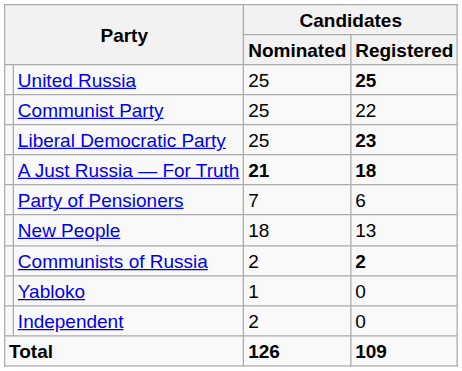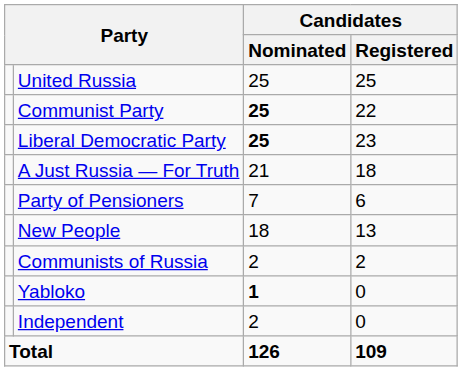(366, 80) bold -> (366, 80) normal
(259, 110) normal -> (259, 110) bold
(259, 140) normal -> (259, 140) bold
(366, 140) bold -> (366, 140) normal
(259, 170) bold -> (259, 170) normal
(366, 170) bold -> (366, 170) normal
(360, 260) bold -> (360, 260) normal
(254, 291) normal -> (254, 291) bold
